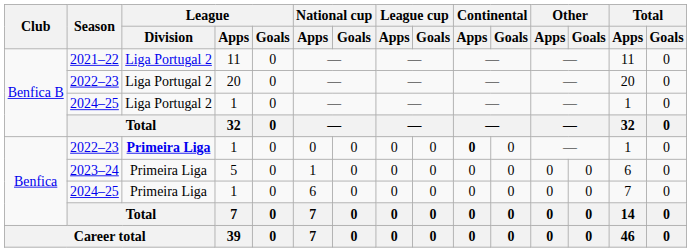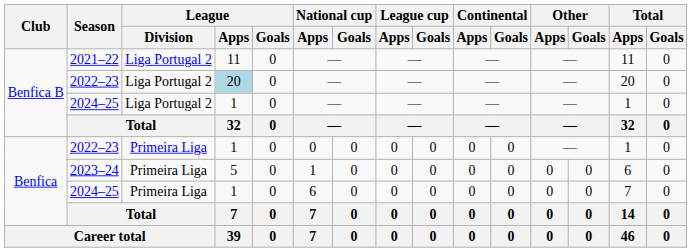(234, 81) no background -> (234, 81) lightblue background
(169, 147) bold -> (169, 147) normal
(472, 147) bold -> (472, 147) normal
